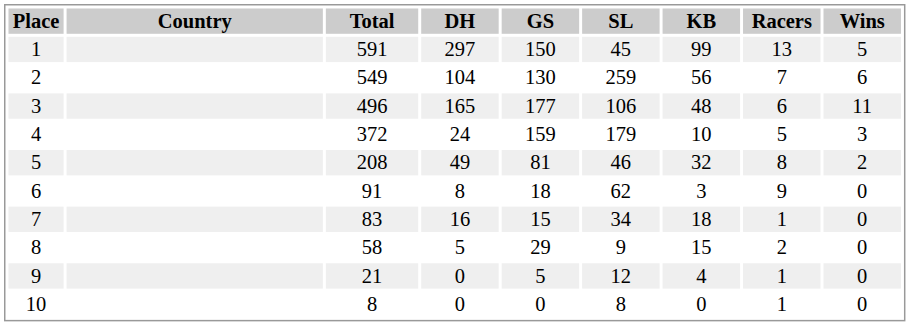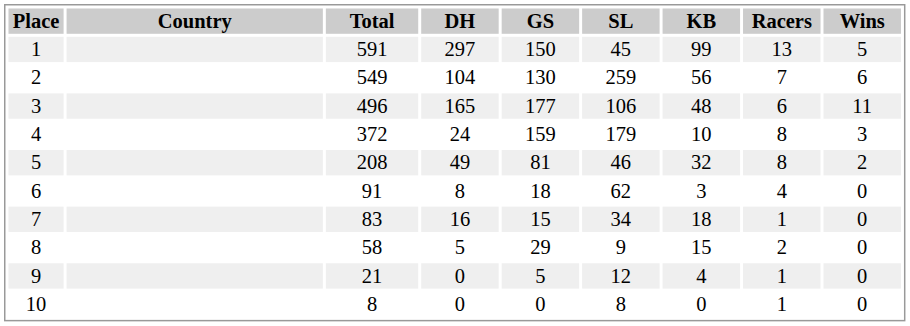(782, 134) 5 -> (782, 134) 8
(782, 191) 9 -> (782, 191) 4
